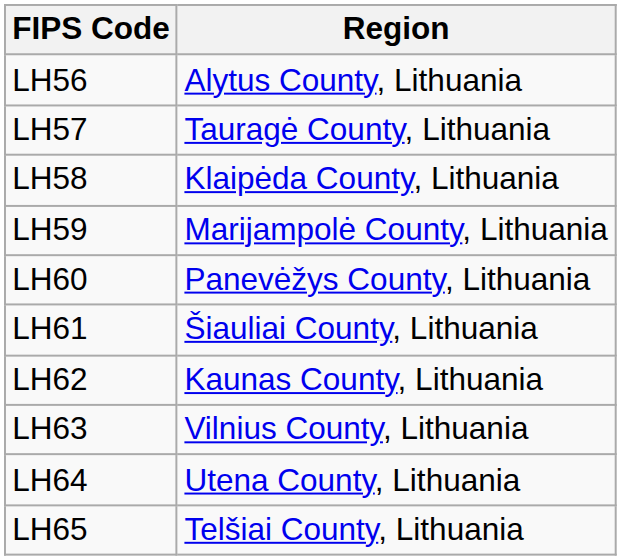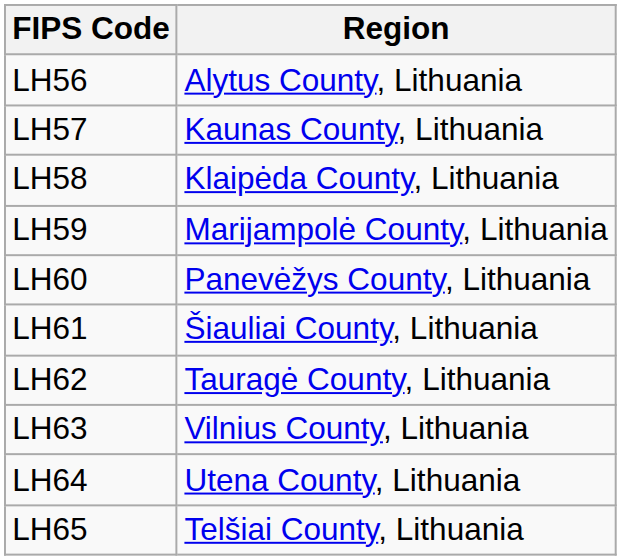(367, 129) Tauragė County, Lithuania -> (364, 129) Kaunas County, Lithuania
(364, 379) Kaunas County, Lithuania -> (367, 379) Tauragė County, Lithuania
